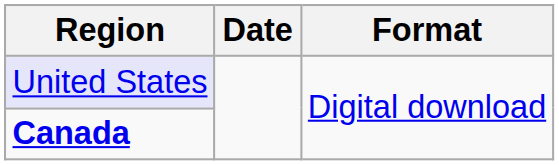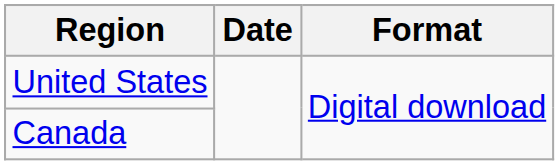(110, 81) lavender background -> (110, 81) no background
(71, 133) bold -> (69, 133) normal
